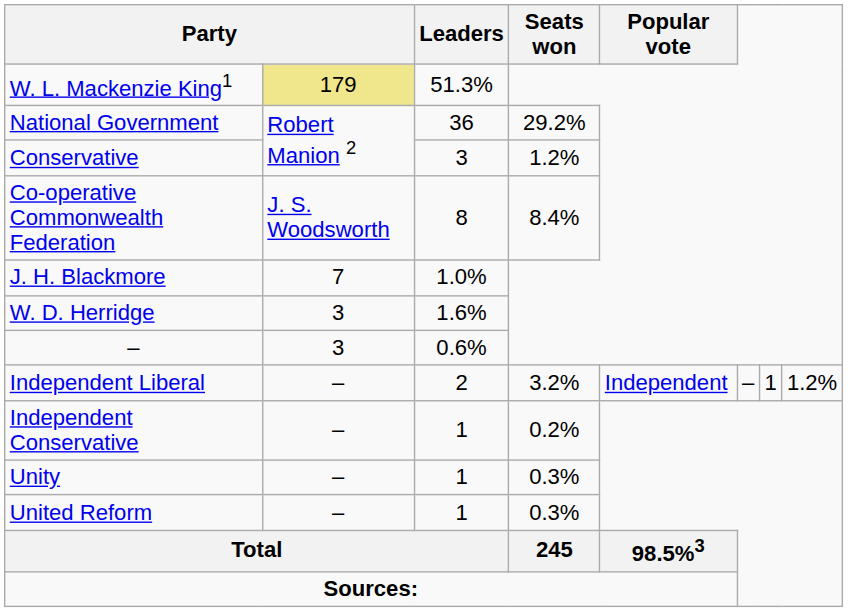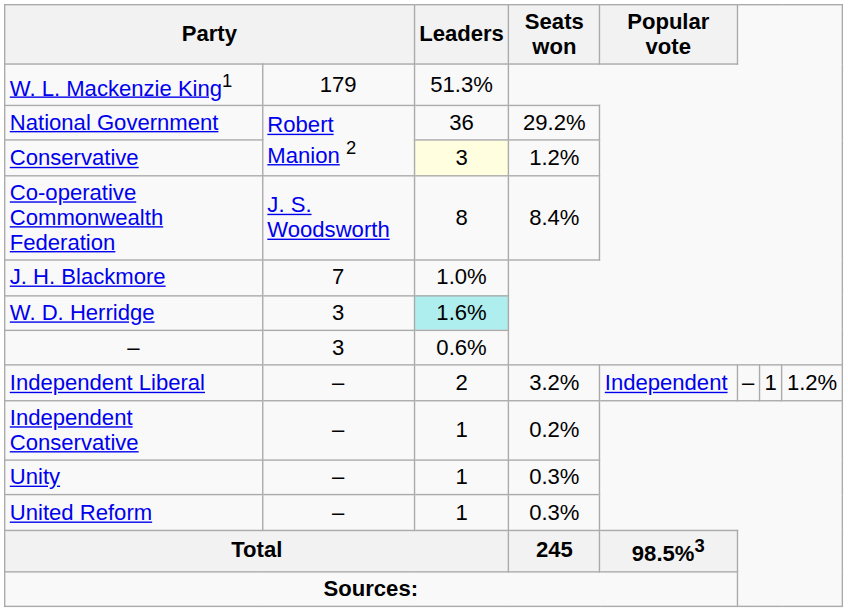(338, 84) khaki background -> (338, 84) no background
(462, 157) no background -> (462, 157) lightyellow background
(462, 312) no background -> (462, 312) paleturquoise background
